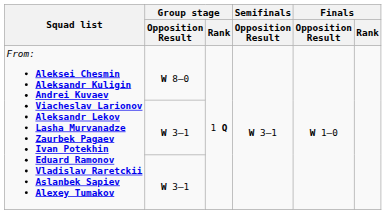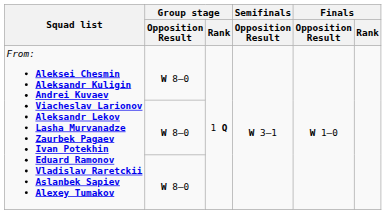(175, 133) W 3–1 -> (175, 133) W 8–0
(175, 187) W 3–1 -> (175, 187) W 8–0
